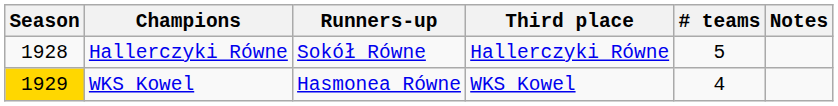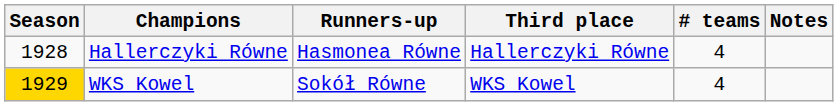(361, 52) Sokół Równe -> (379, 52) Hasmonea Równe
(719, 52) 5 -> (719, 52) 4
(379, 84) Hasmonea Równe -> (361, 84) Sokół Równe
